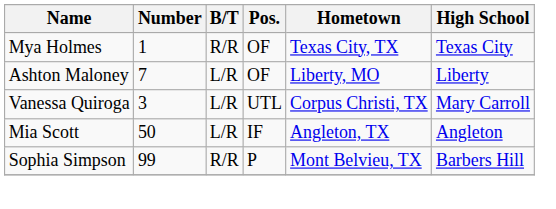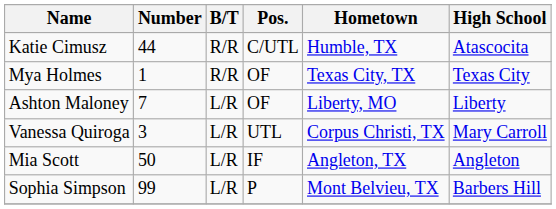+ row: (58, 47)
(224, 160) R/R -> (224, 189) L/R
